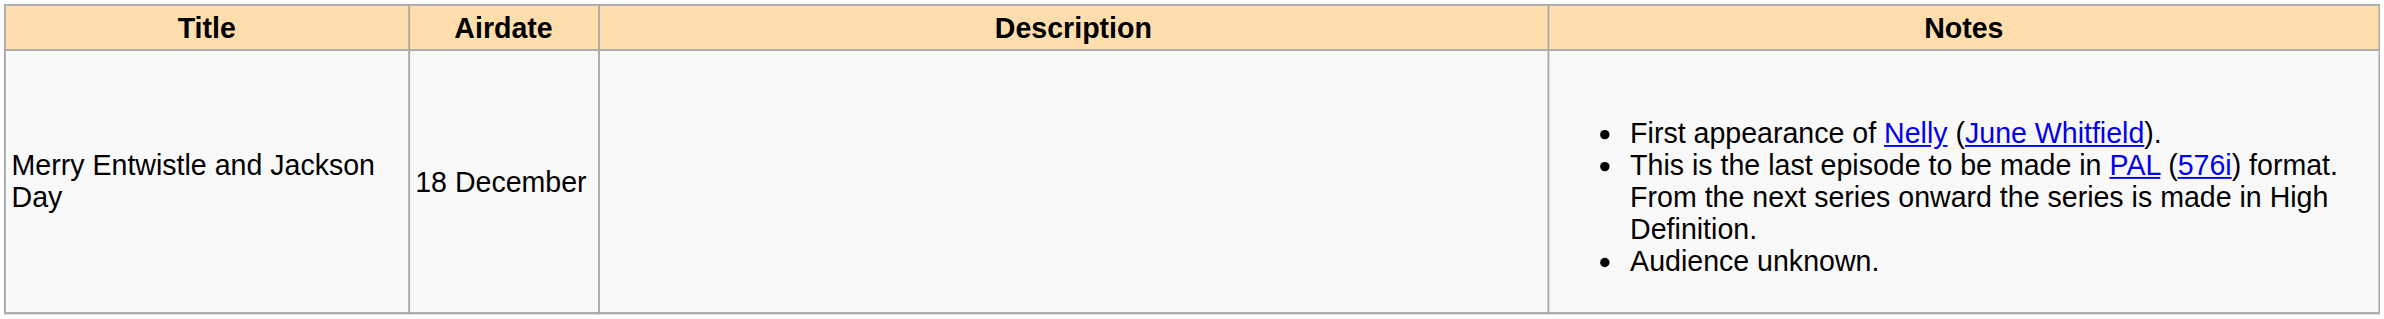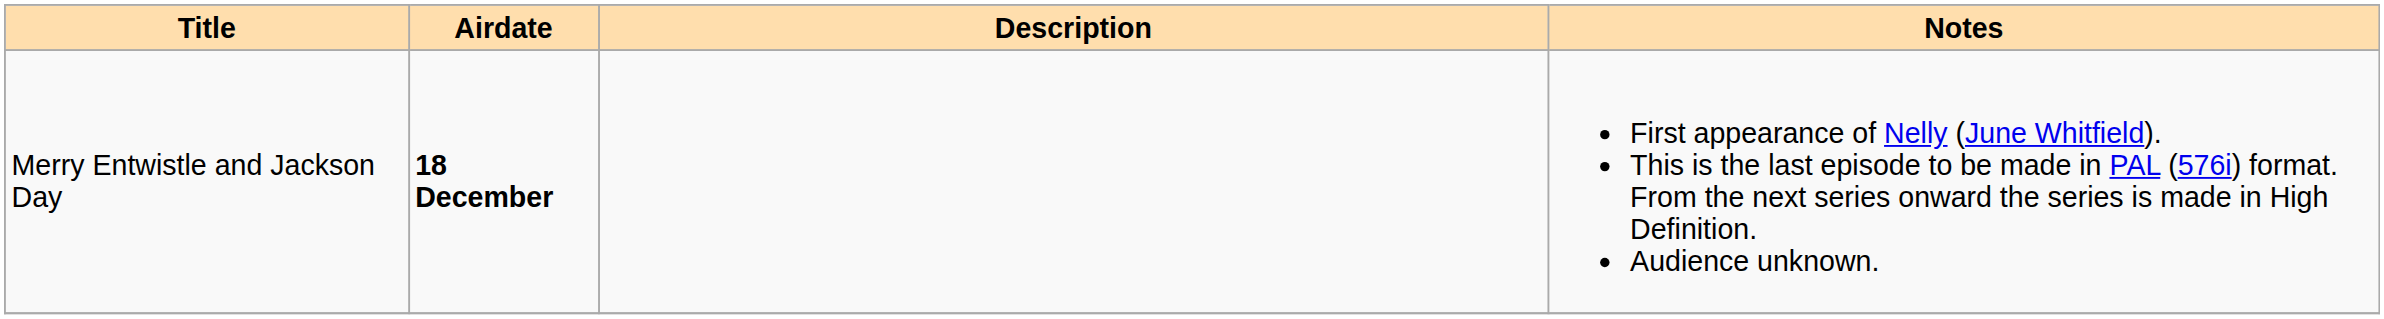(501, 181) normal -> (484, 181) bold
